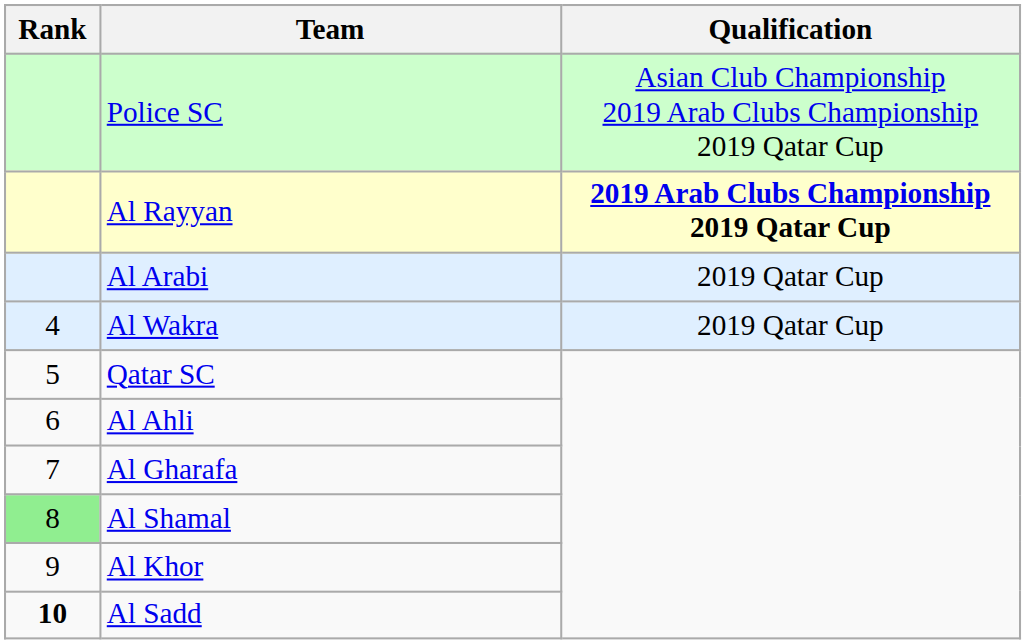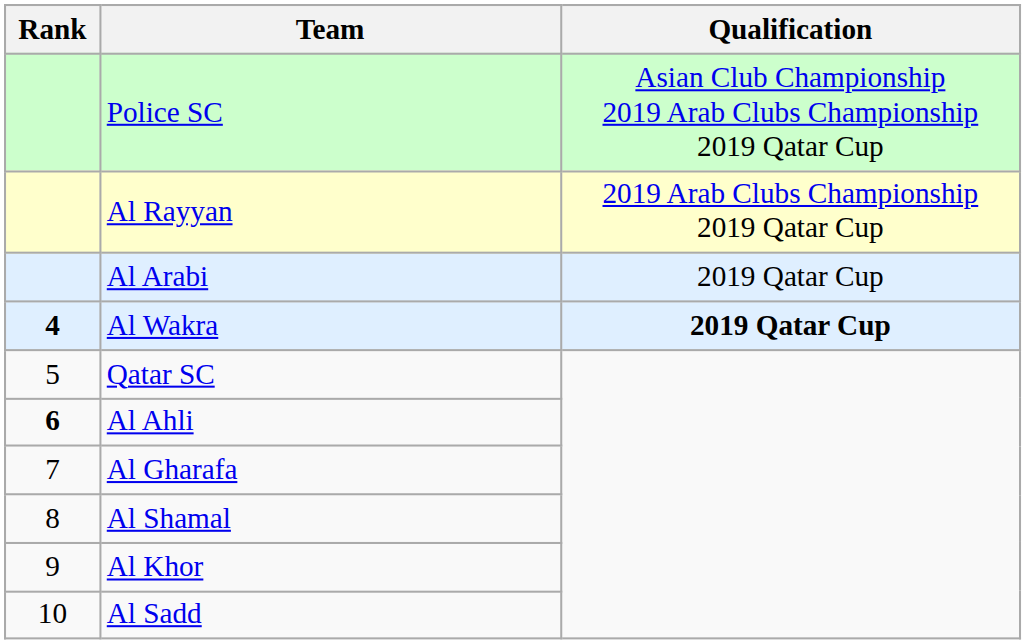(790, 211) bold -> (790, 211) normal
(52, 325) normal -> (52, 325) bold
(790, 325) normal -> (790, 325) bold
(52, 421) normal -> (52, 421) bold
(52, 518) lightgreen background -> (52, 518) no background
(52, 614) bold -> (52, 614) normal
